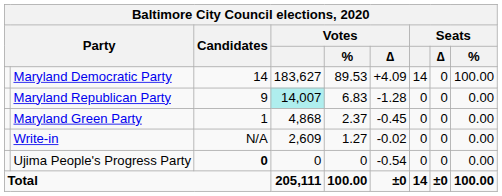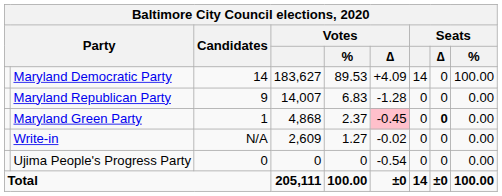(301, 98) paleturquoise background -> (301, 98) no background
(392, 118) no background -> (392, 118) pink background
(444, 118) normal -> (444, 118) bold
(264, 160) bold -> (264, 160) normal
